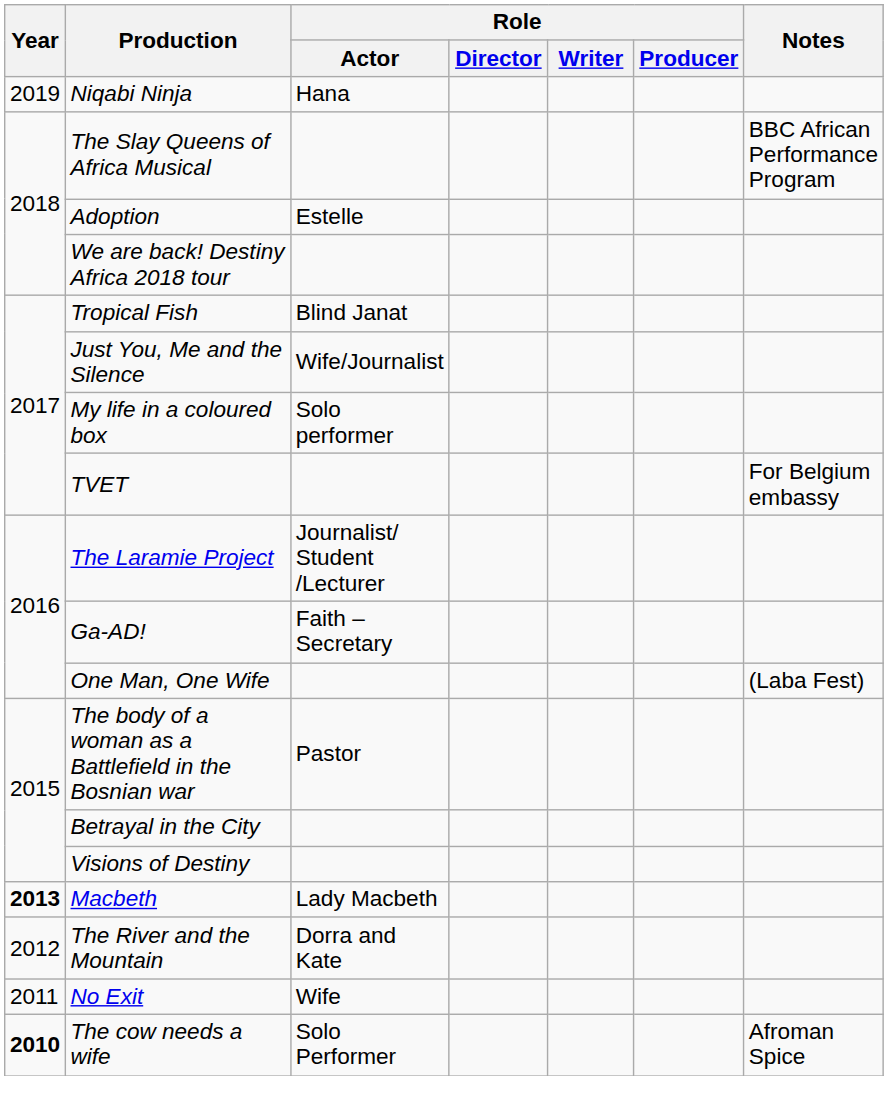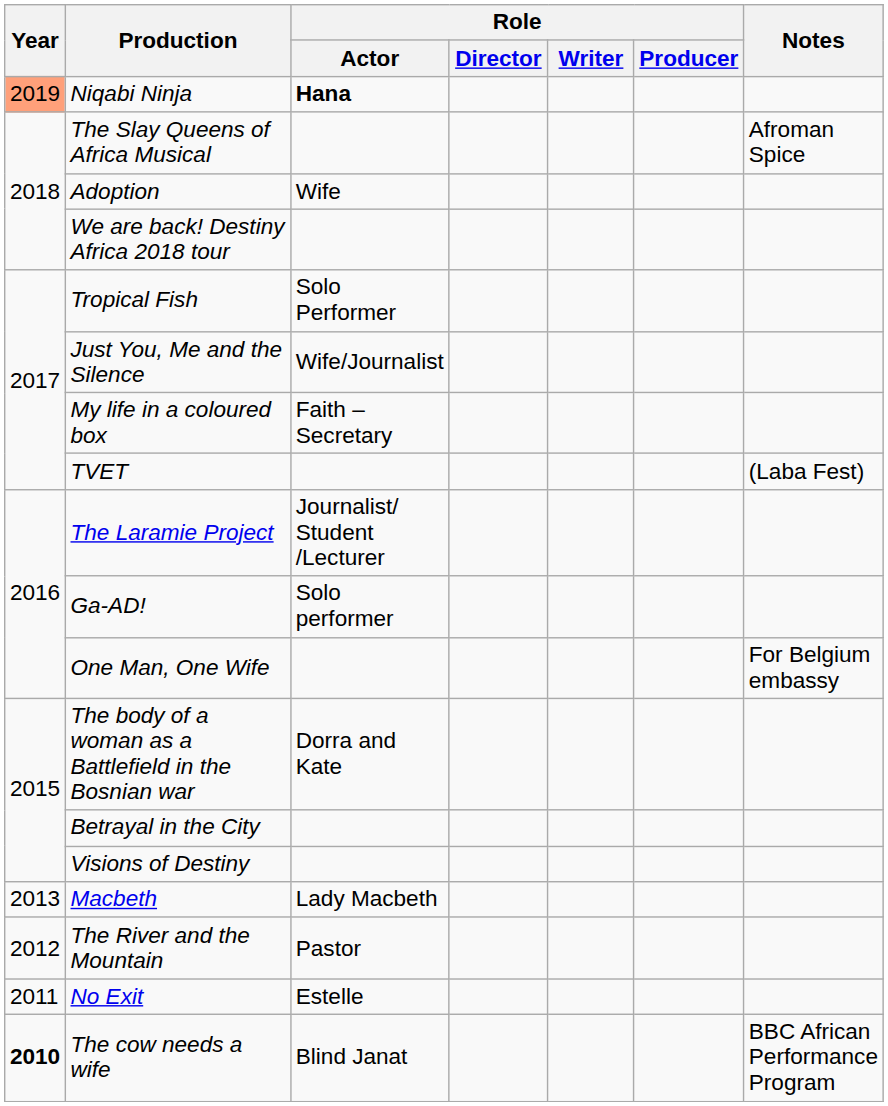(35, 93) no background -> (35, 93) lightsalmon background
(323, 93) normal -> (323, 93) bold
(813, 155) BBC African Performance Program -> (791, 142) Afroman Spice
(330, 216) Estelle -> (318, 190) Wife
(352, 313) Blind Janat -> (346, 300) Solo Performer
(345, 422) Solo performer -> (344, 422) Faith – Secretary
(810, 483) For Belgium embassy -> (806, 471) (Laba Fest)
(344, 631) Faith – Secretary -> (345, 606) Solo performer
(806, 680) (Laba Fest) -> (810, 667) For Belgium embassy
(328, 754) Pastor -> (346, 754) Dorra and Kate
(35, 899) bold -> (35, 899) normal
(346, 947) Dorra and Kate -> (328, 947) Pastor
(318, 996) Wife -> (330, 996) Estelle
(346, 1044) Solo Performer -> (352, 1057) Blind Janat
(791, 1044) Afroman Spice -> (813, 1057) BBC African Performance Program
